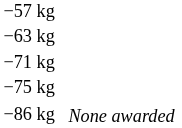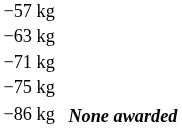(122, 116) normal -> (123, 116) bold
